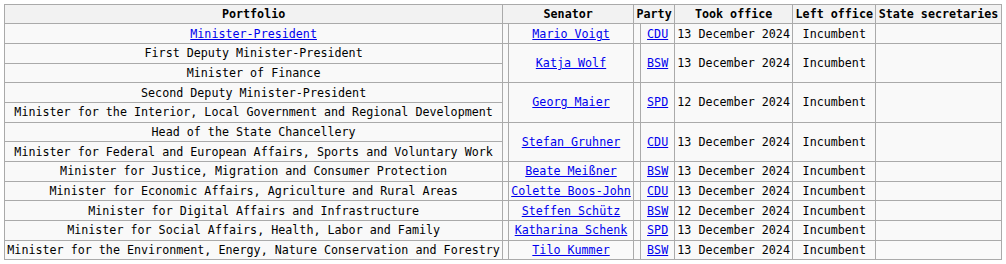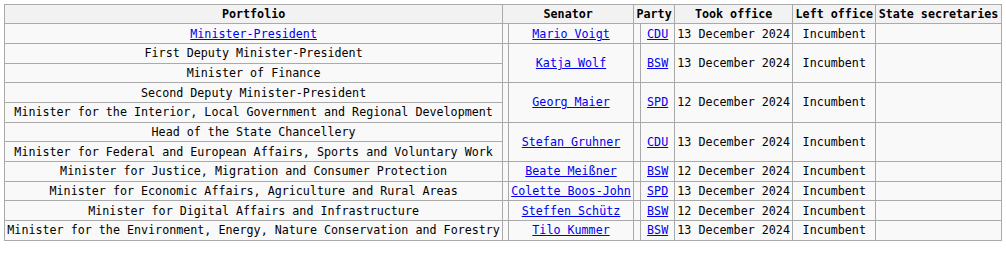(734, 171) 13 December 2024 -> (734, 171) 12 December 2024
(658, 191) CDU -> (658, 191) SPD
- row: (254, 230)
